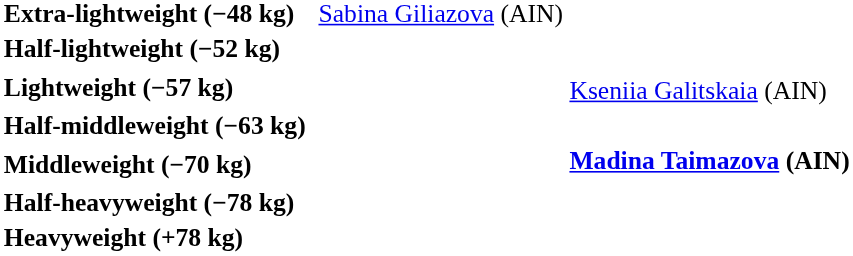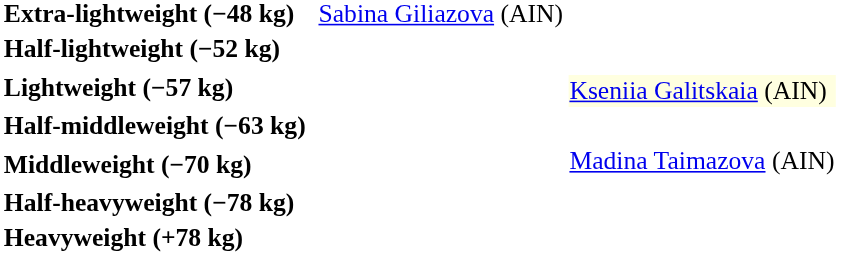(698, 90) no background -> (698, 90) lightyellow background
(710, 161) bold -> (702, 161) normal
